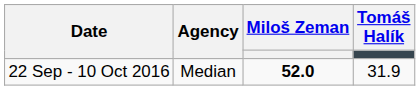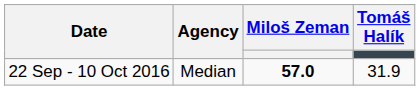(298, 71) 52.0 -> (298, 71) 57.0
